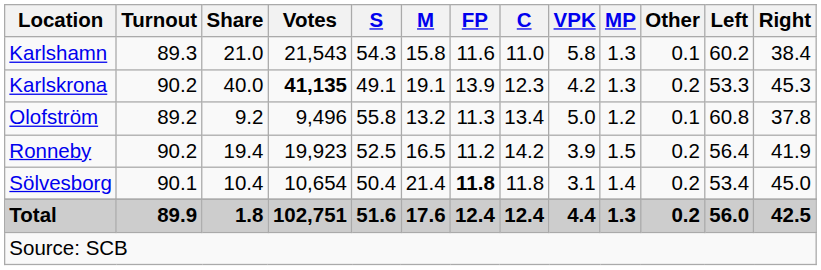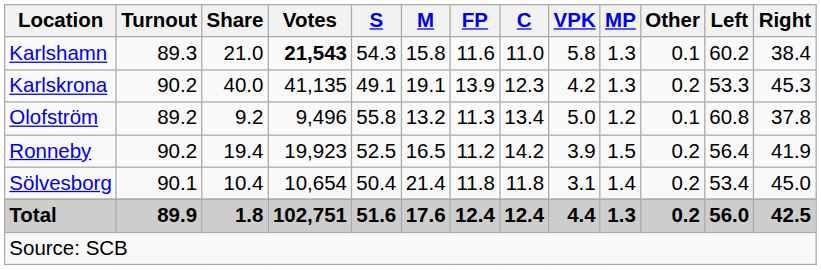(316, 53) normal -> (316, 53) bold
(316, 85) bold -> (316, 85) normal
(475, 183) bold -> (476, 183) normal
